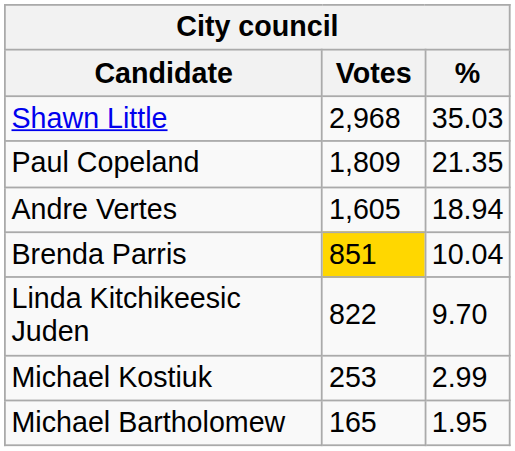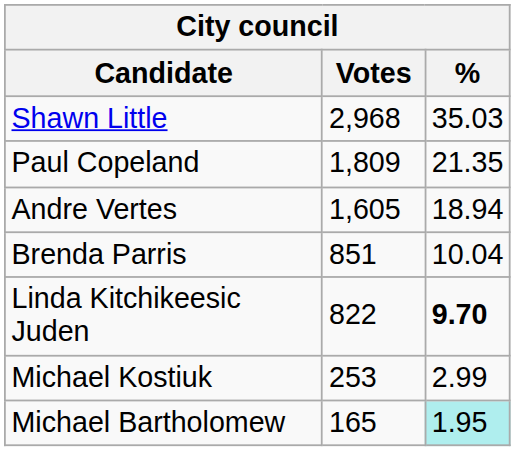(353, 254) gold background -> (353, 254) no background
(460, 315) normal -> (460, 315) bold
(460, 422) no background -> (460, 422) paleturquoise background
